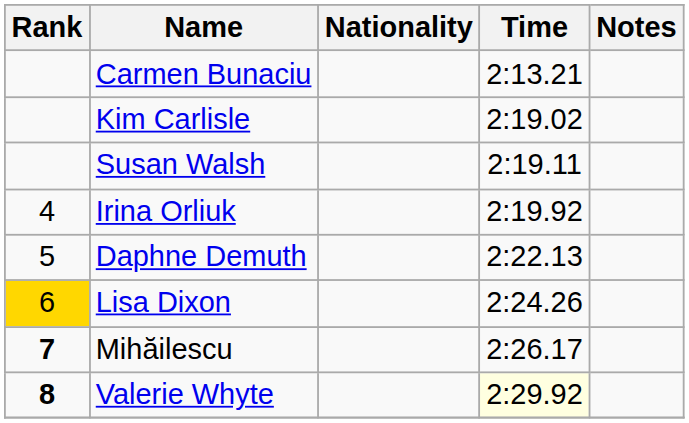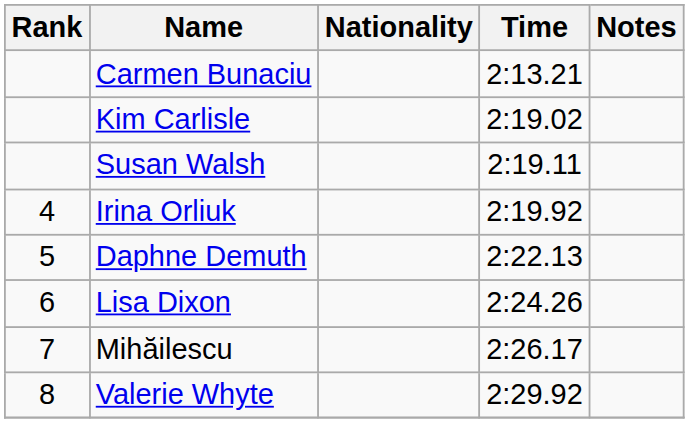(47, 303) gold background -> (47, 303) no background
(47, 348) bold -> (47, 348) normal
(47, 394) bold -> (47, 394) normal
(535, 394) lightyellow background -> (535, 394) no background
